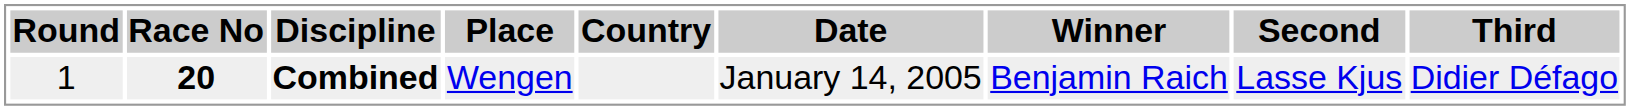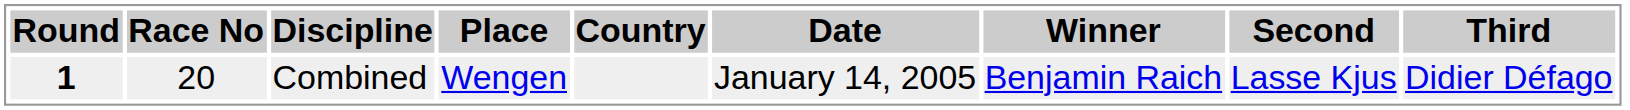(66, 77) normal -> (66, 77) bold
(196, 77) bold -> (196, 77) normal
(355, 77) bold -> (350, 77) normal
